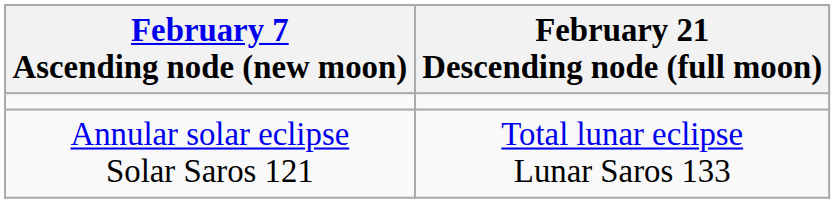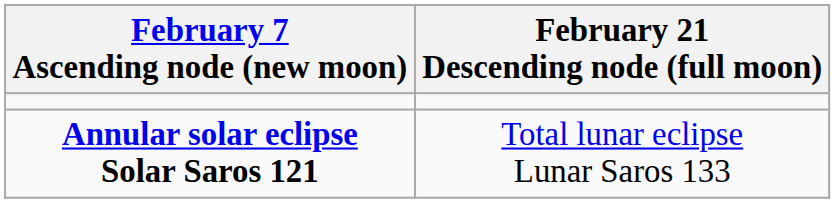(210, 152) normal -> (210, 152) bold
